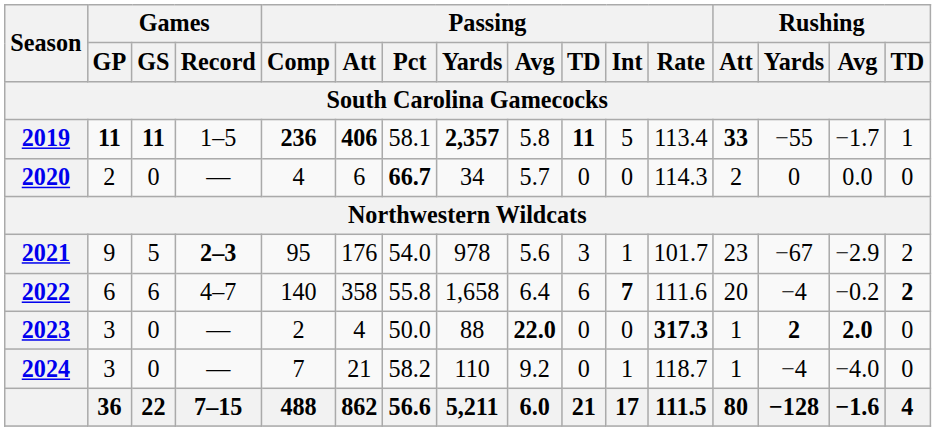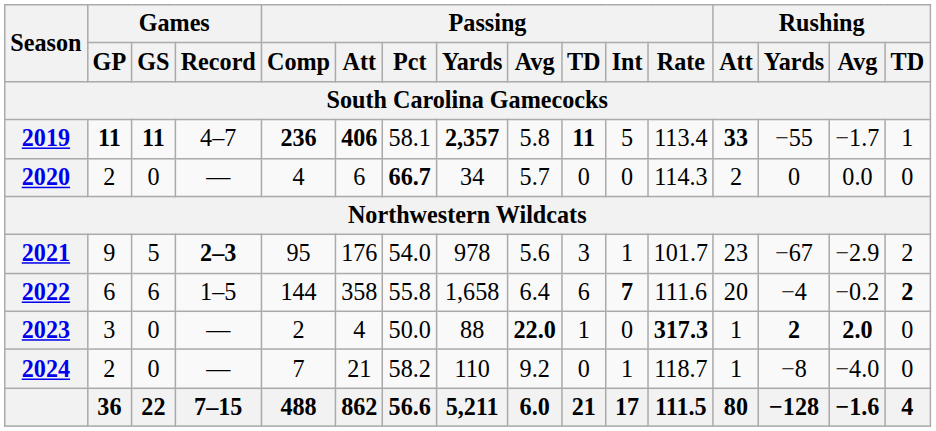(218, 138) 1–5 -> (218, 138) 4–7
(218, 291) 4–7 -> (218, 291) 1–5
(298, 291) 140 -> (298, 291) 144
(584, 330) 0 -> (584, 330) 1
(109, 368) 3 -> (109, 368) 2
(794, 368) −4 -> (794, 368) −8
